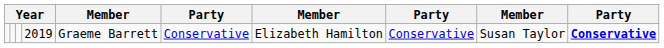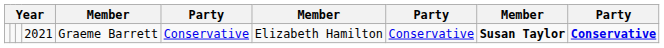(38, 33) 2019 -> (38, 33) 2021
(522, 33) normal -> (522, 33) bold
